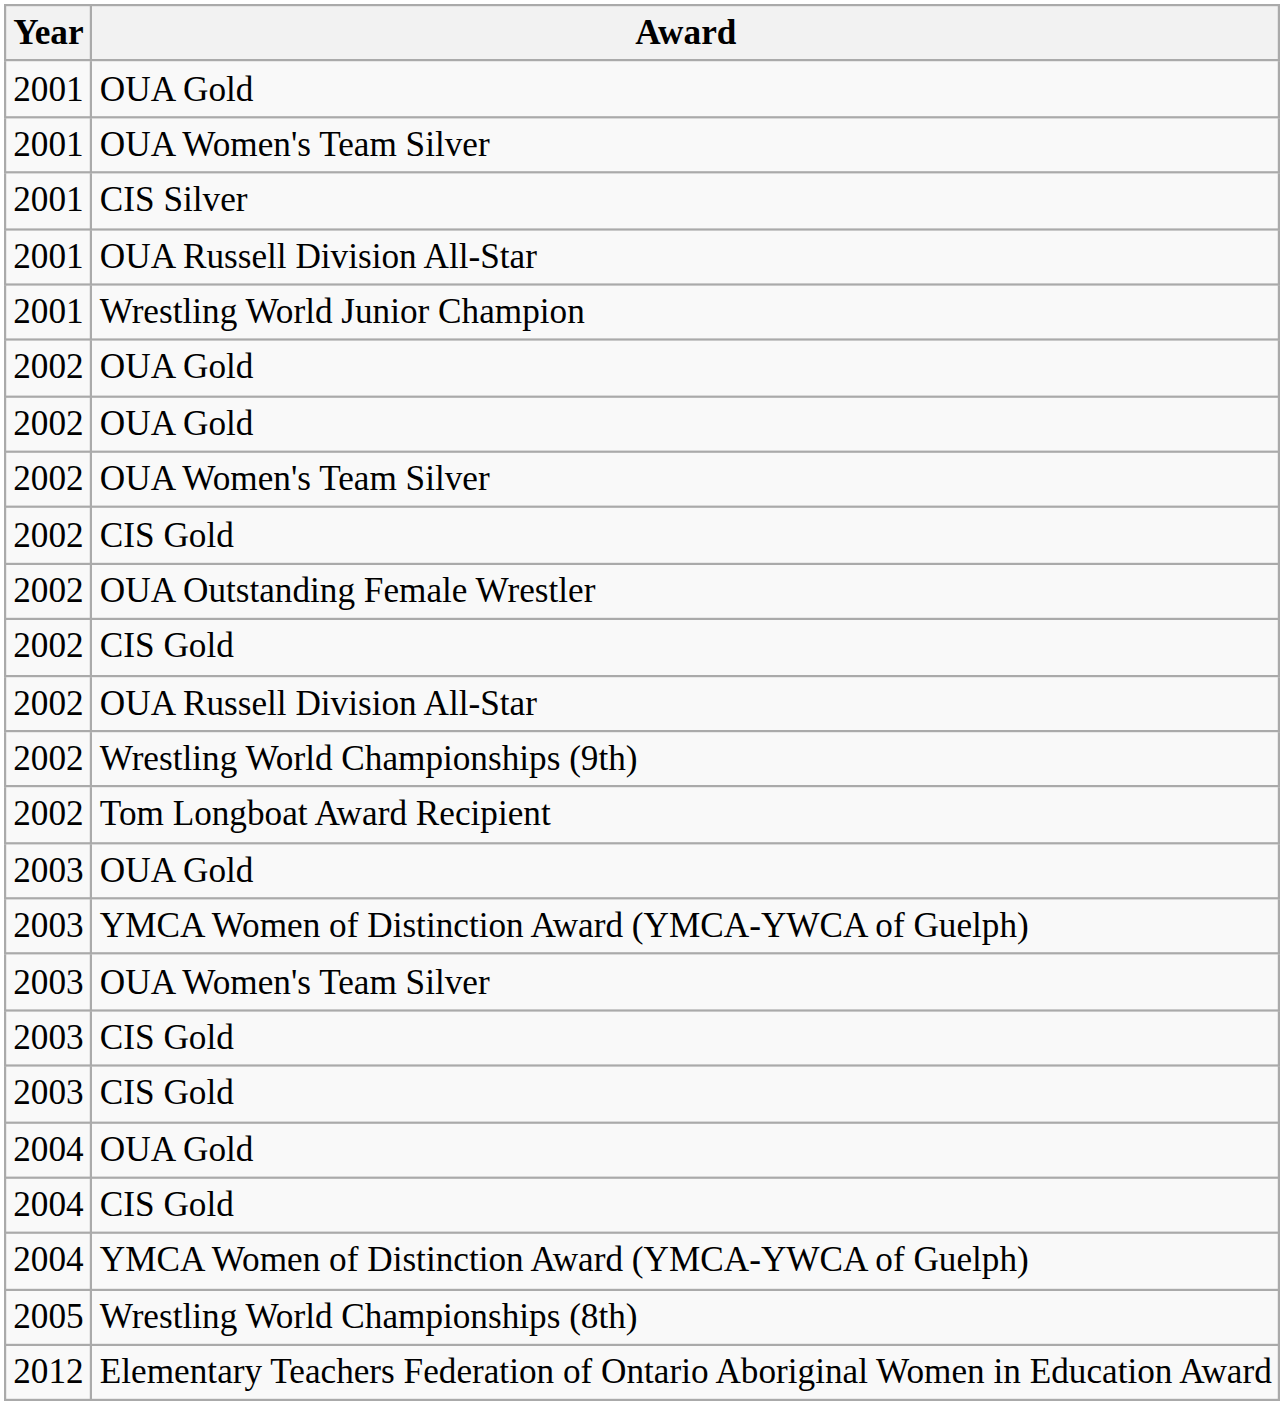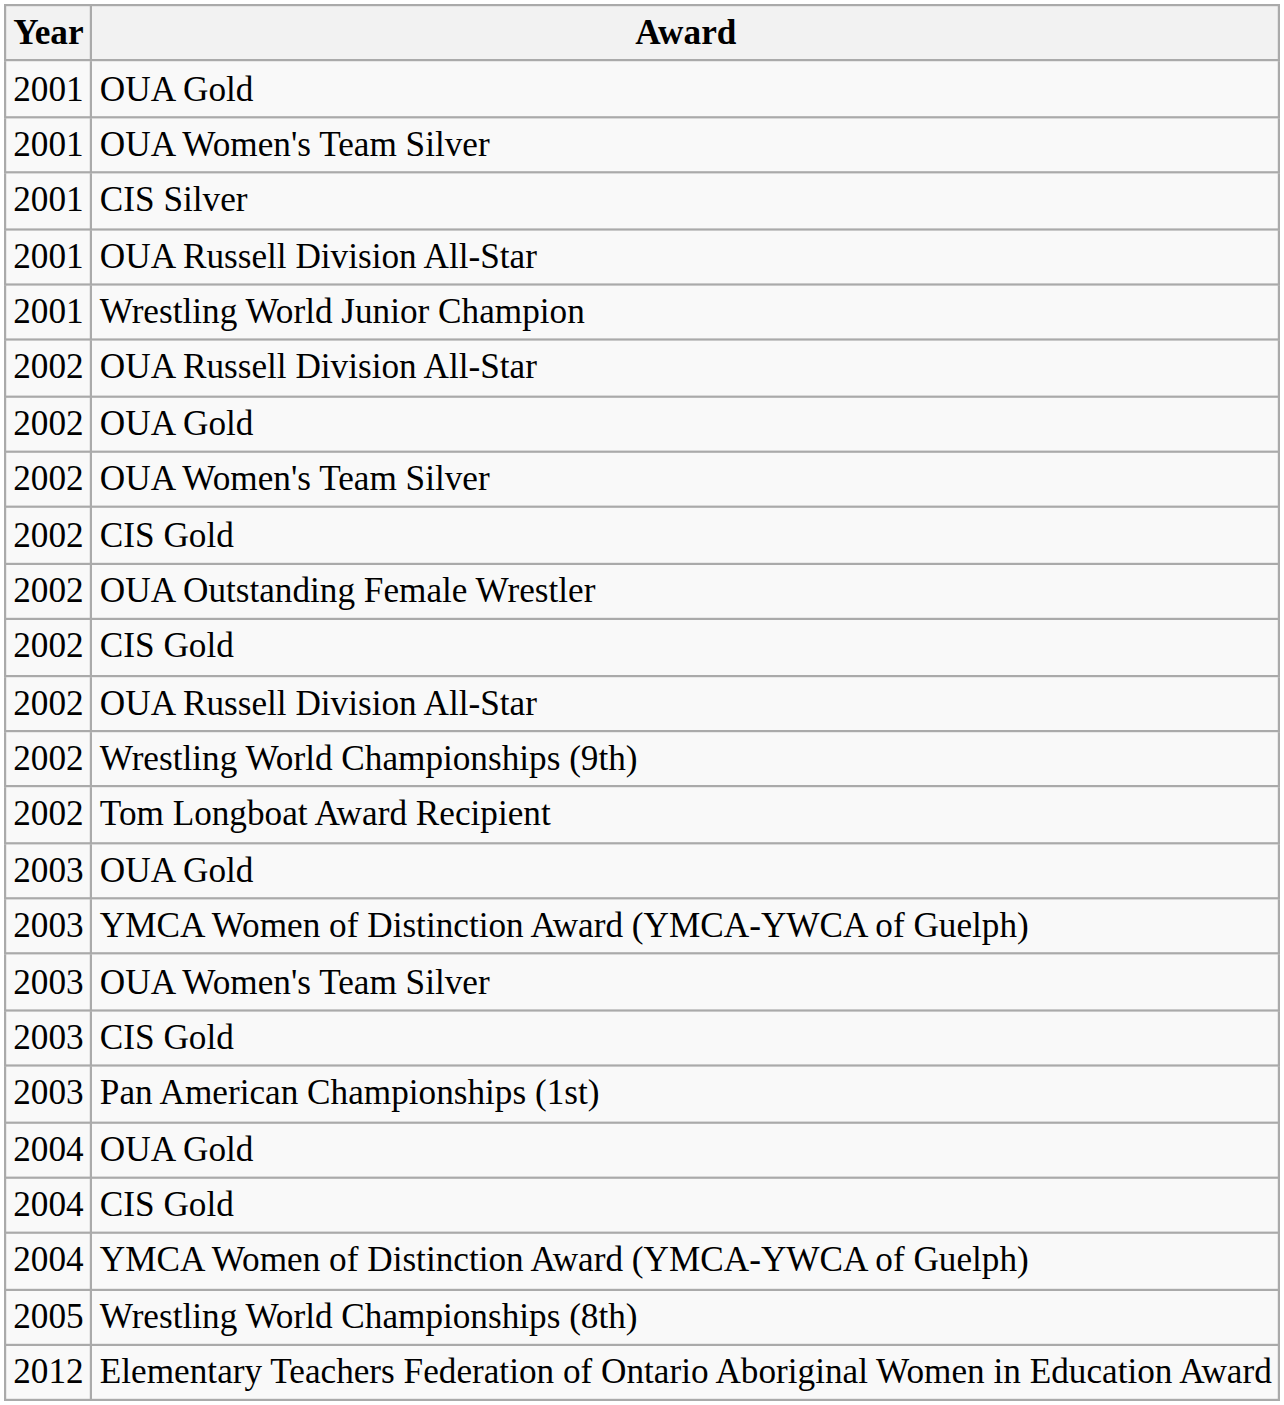(177, 367) OUA Gold -> (318, 367) OUA Russell Division All-Star
(167, 1093) CIS Gold -> (350, 1093) Pan American Championships (1st)
